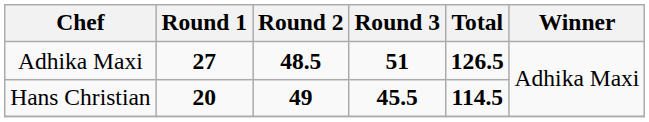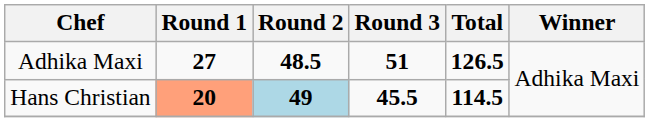(204, 97) no background -> (204, 97) lightsalmon background
(301, 97) no background -> (301, 97) lightblue background
